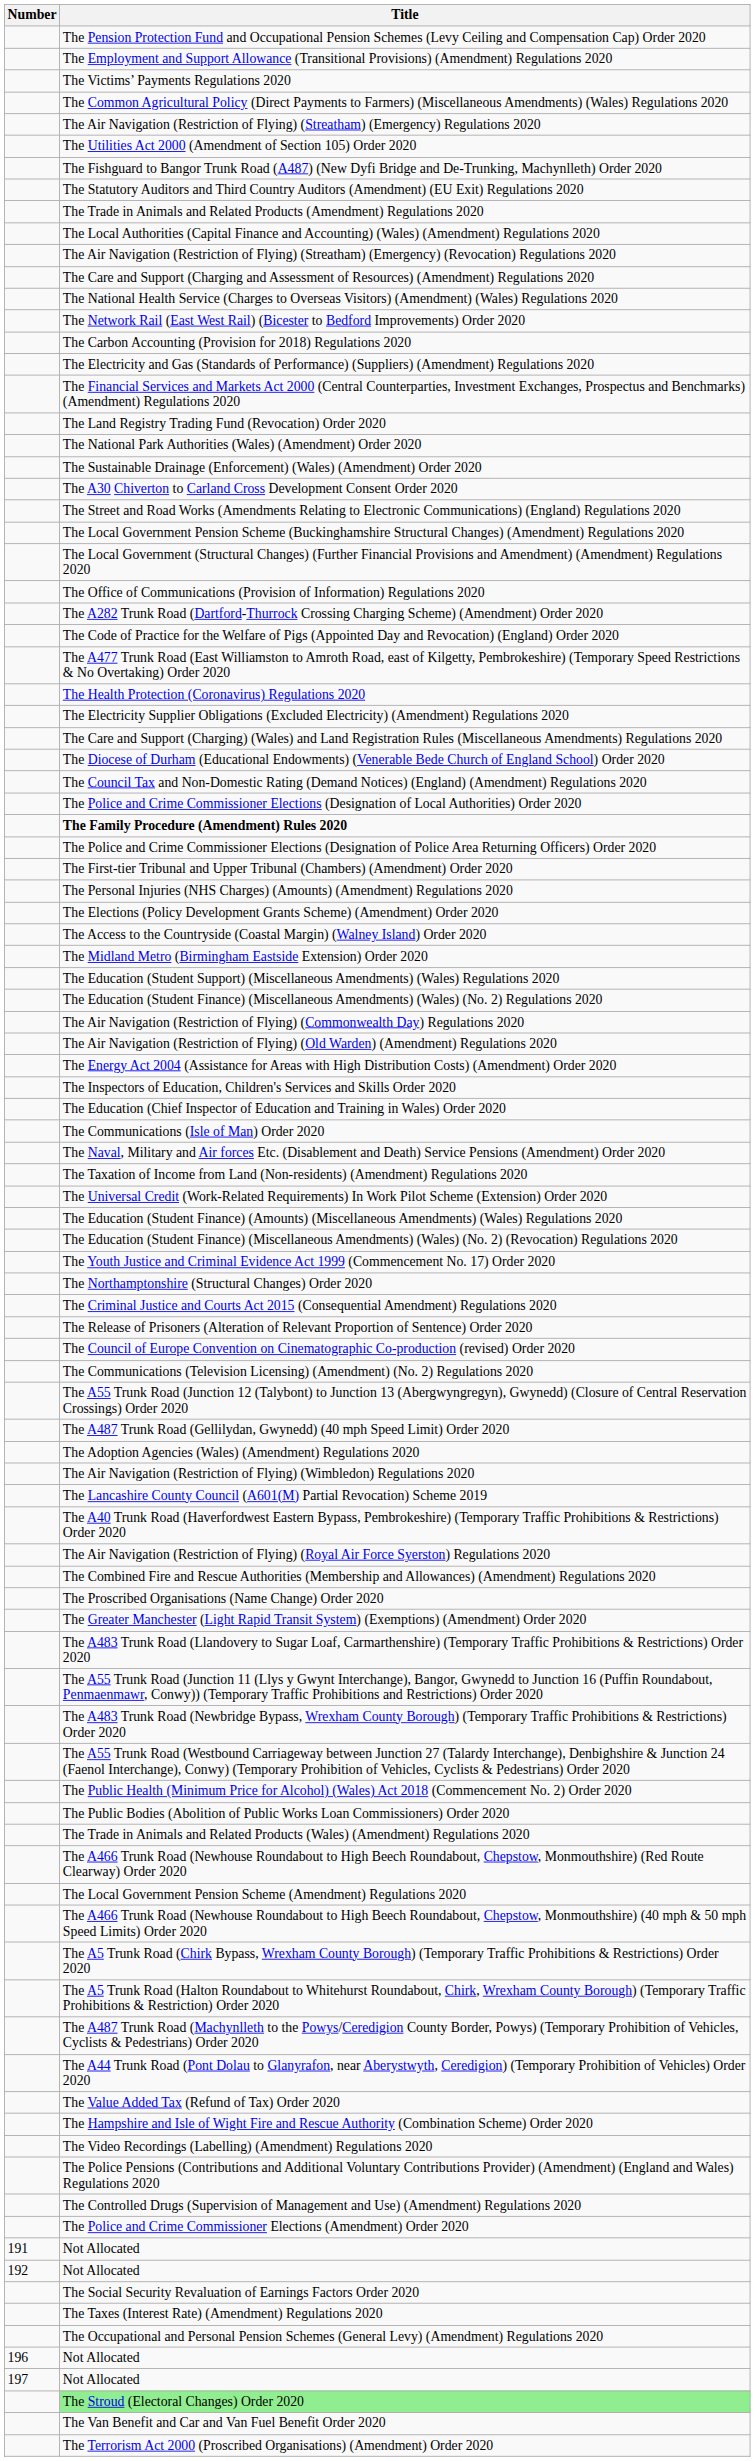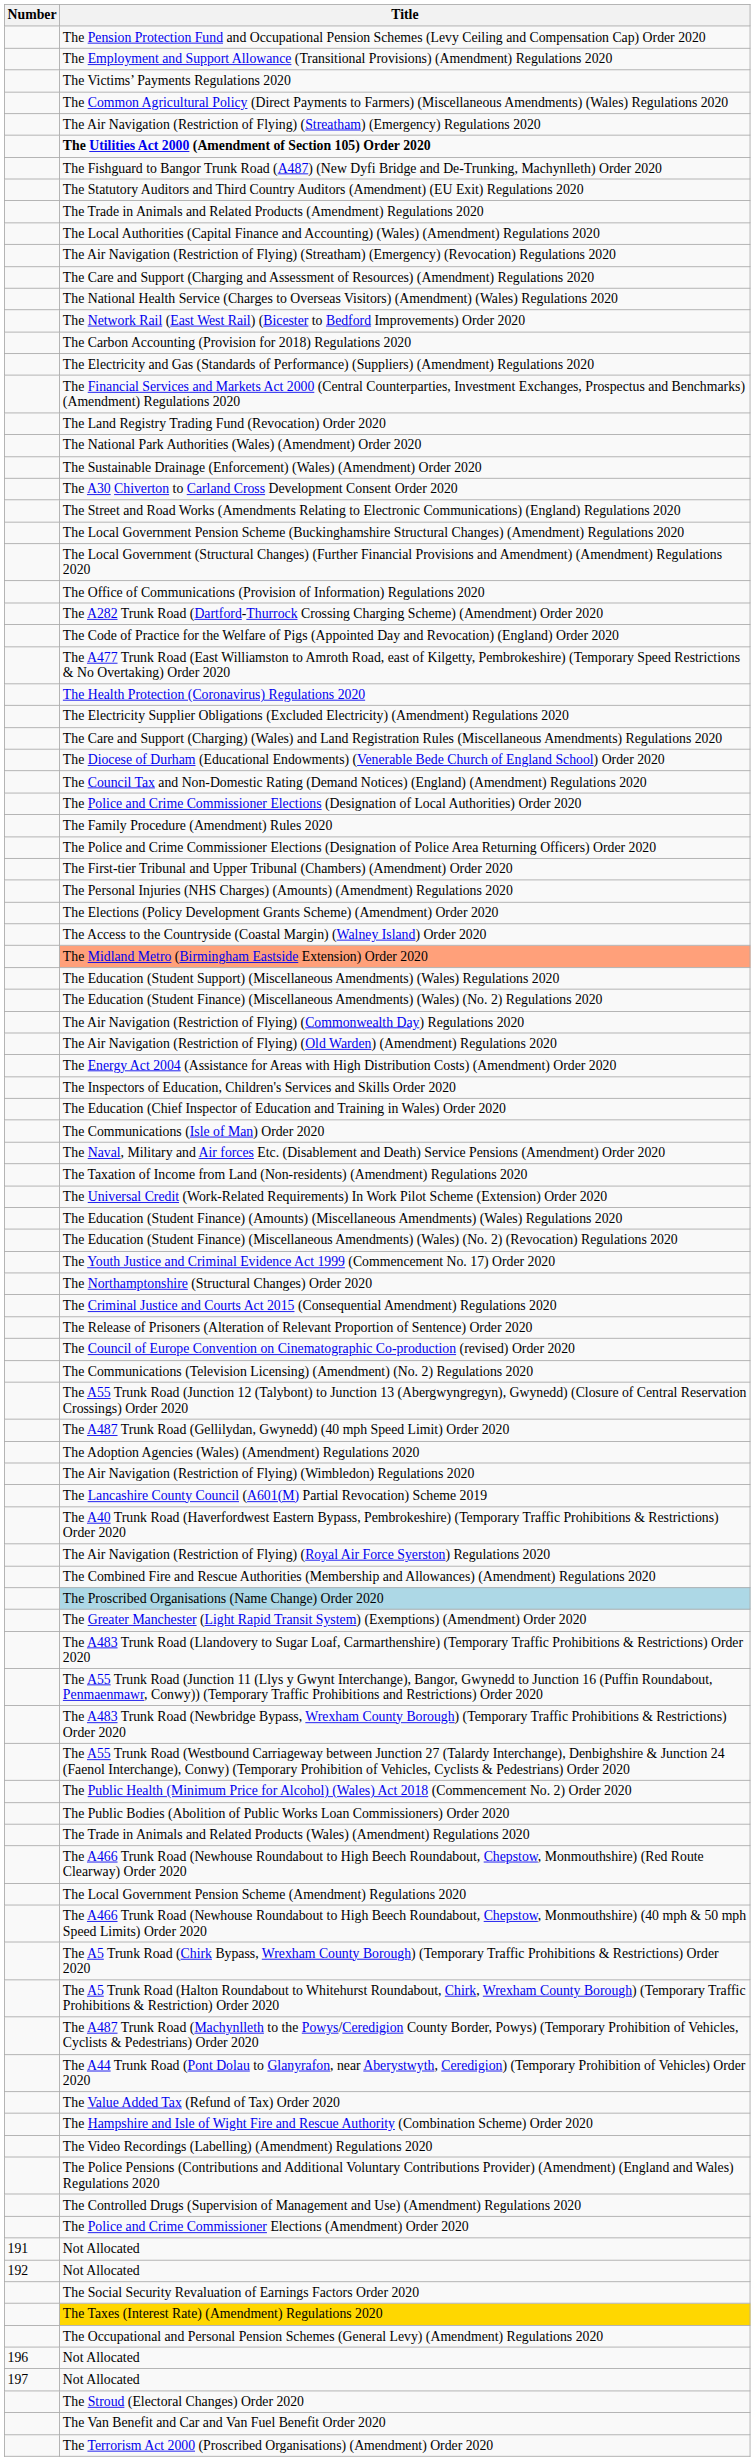(240, 146) normal -> (247, 146) bold
(205, 825) bold -> (198, 825) normal
(245, 956) no background -> (245, 956) lightsalmon background
(223, 1598) no background -> (223, 1598) lightblue background
(223, 2314) no background -> (223, 2314) gold background
(183, 2401) lightgreen background -> (183, 2401) no background
